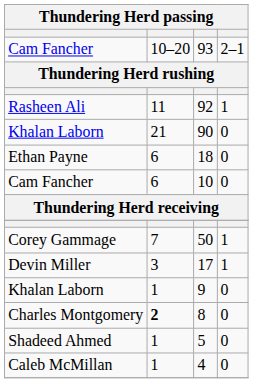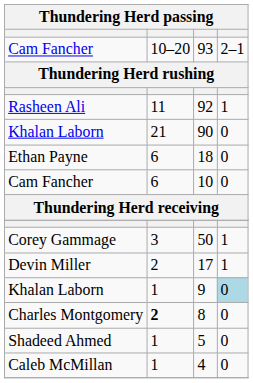(154, 239) 7 -> (154, 239) 3
(154, 265) 3 -> (154, 265) 2
(225, 290) no background -> (225, 290) lightblue background
